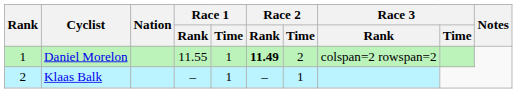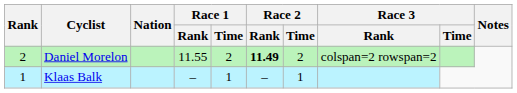(23, 56) 1 -> (23, 56) 2
(229, 56) 1 -> (229, 56) 2
(23, 77) 2 -> (23, 77) 1
